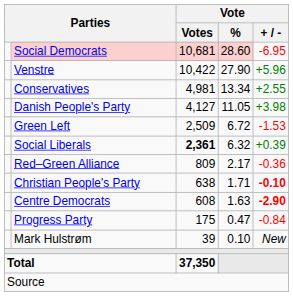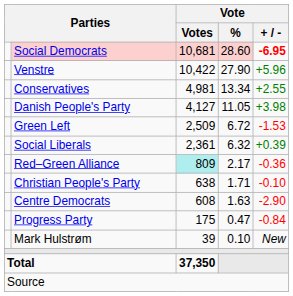(272, 51) normal -> (272, 51) bold
(200, 145) bold -> (200, 145) normal
(205, 164) no background -> (205, 164) paleturquoise background
(272, 182) bold -> (272, 182) normal
(272, 201) bold -> (272, 201) normal
